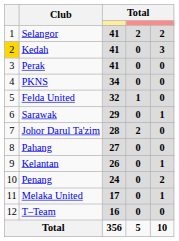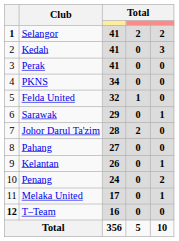(12, 33) normal -> (12, 33) bold
(12, 49) gold background -> (12, 49) no background
(12, 212) normal -> (12, 212) bold
